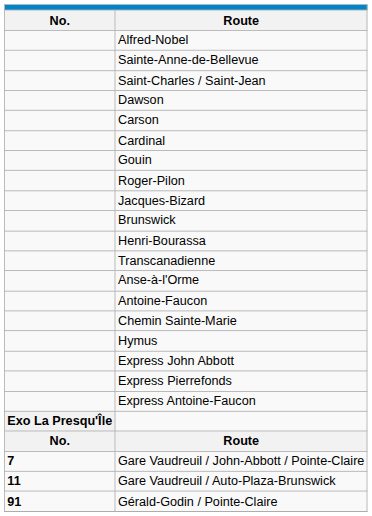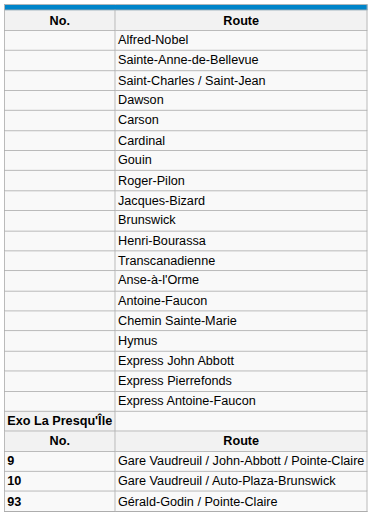(11, 461) 7 -> (11, 461) 9
(14, 481) 11 -> (14, 481) 10
(14, 501) 91 -> (14, 501) 93
